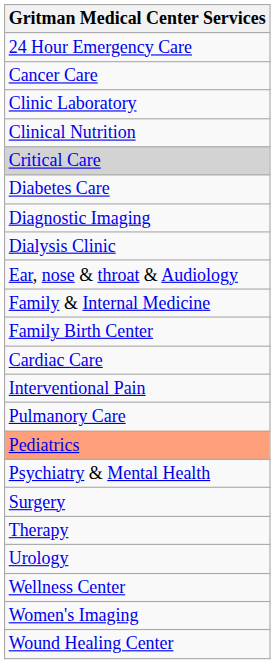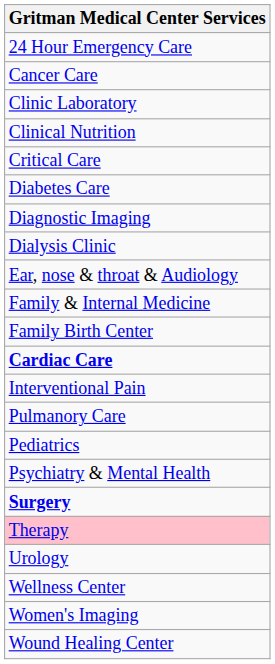(55, 160) lightgrey background -> (55, 160) no background
(56, 359) normal -> (61, 359) bold
(44, 445) lightsalmon background -> (44, 445) no background
(37, 501) normal -> (40, 501) bold
(39, 530) no background -> (39, 530) pink background
